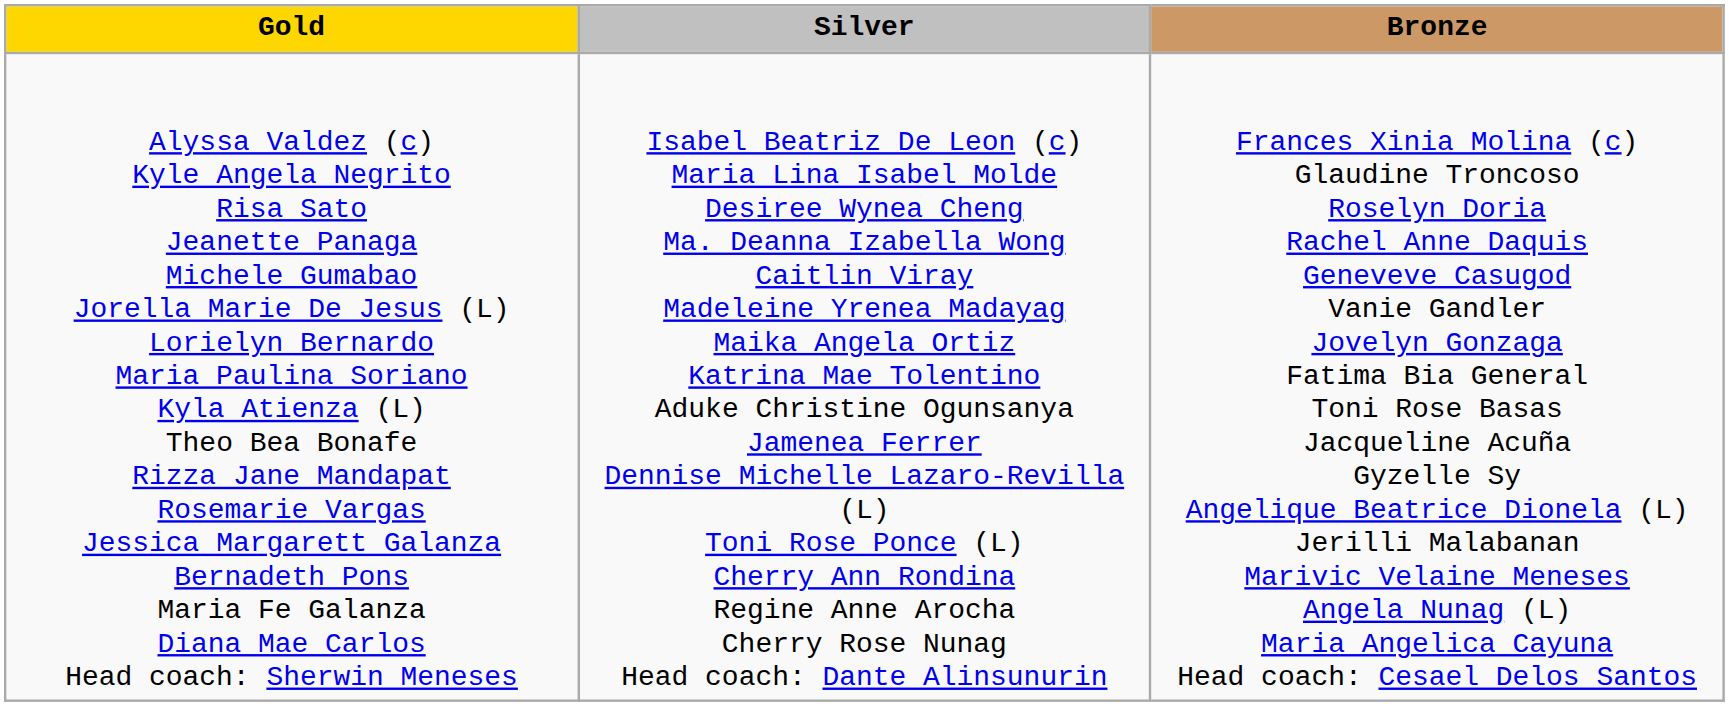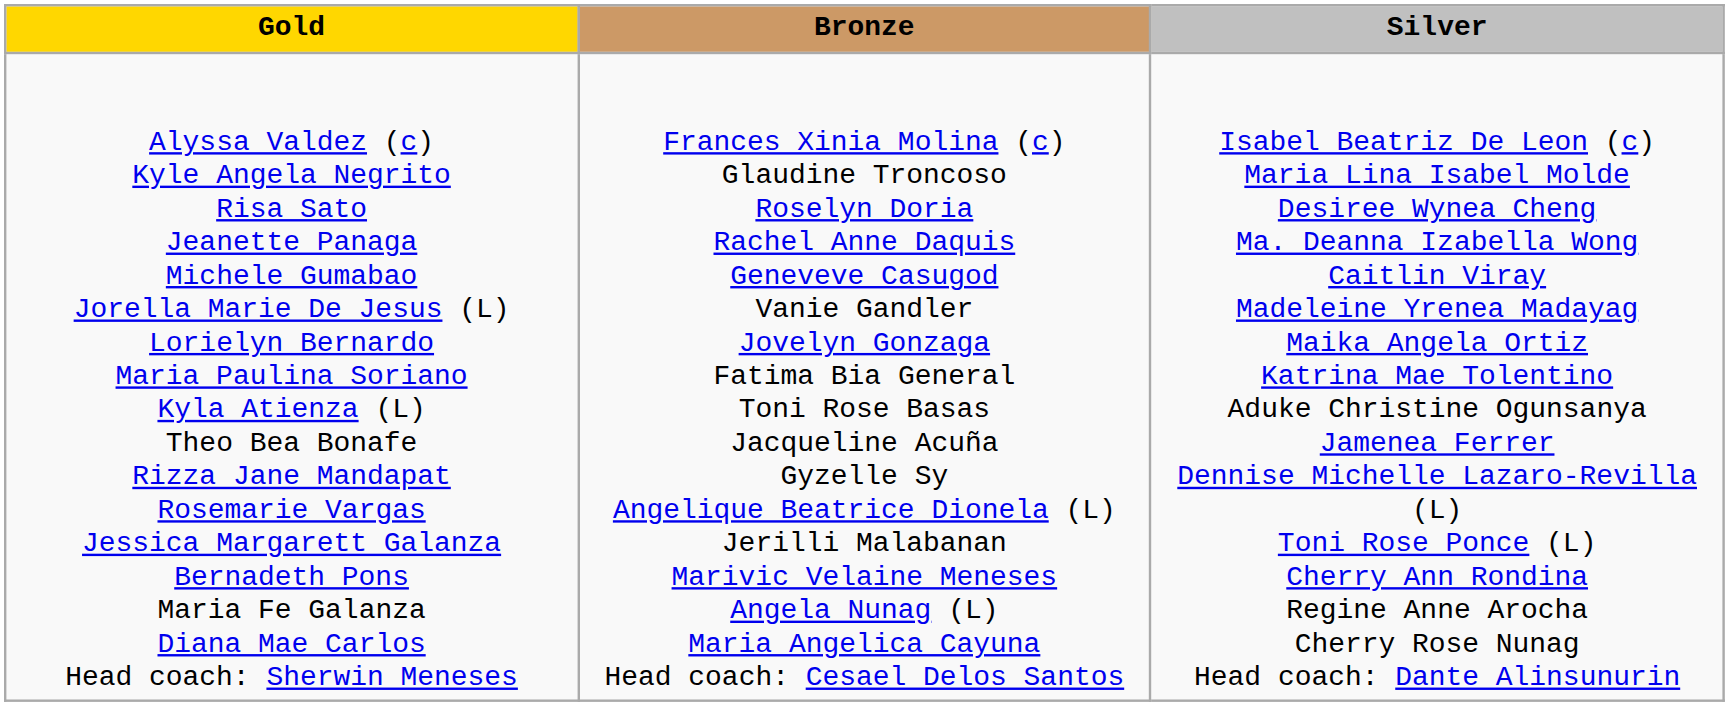columns swapped: (864, 28) <-> (1437, 28)
